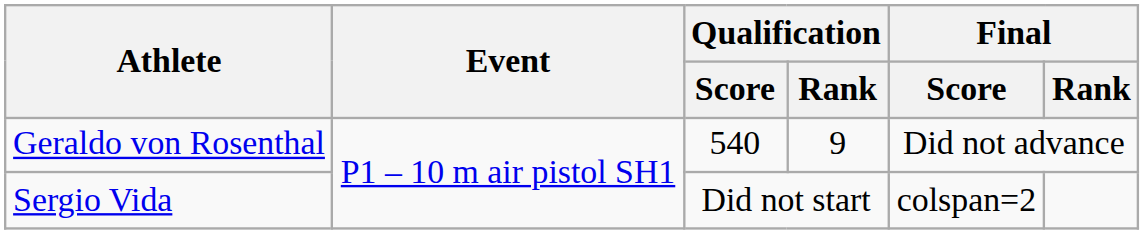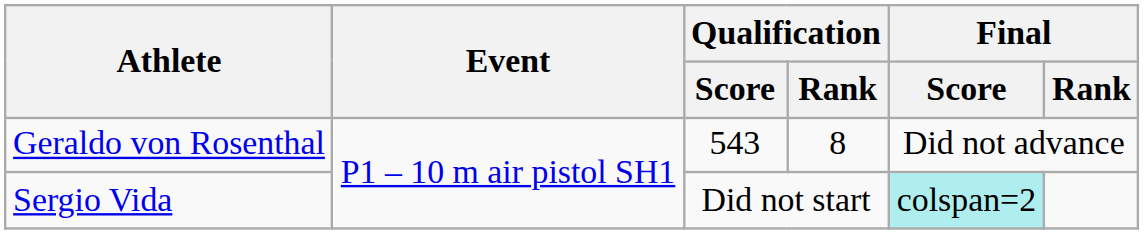(735, 144) 540 -> (735, 144) 543
(838, 144) 9 -> (838, 144) 8
(966, 200) no background -> (966, 200) paleturquoise background
